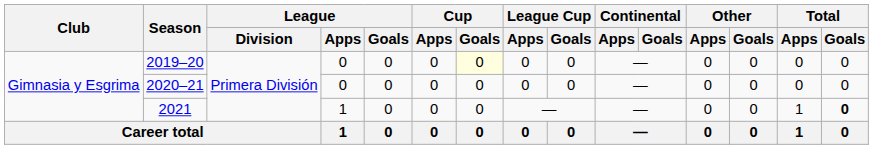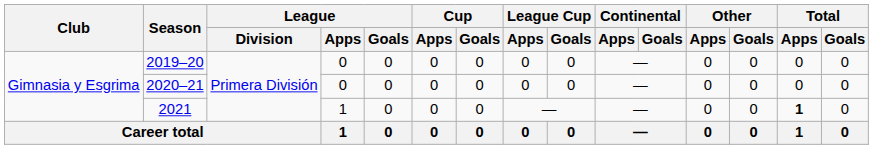(480, 62) lightyellow background -> (480, 62) no background
(799, 109) normal -> (799, 109) bold
(845, 109) bold -> (845, 109) normal
